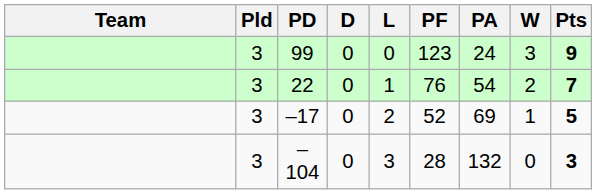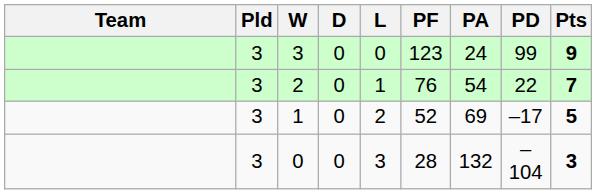columns swapped: (530, 20) <-> (302, 20)
